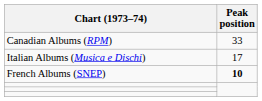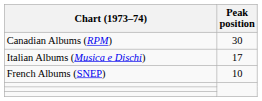(237, 40) 33 -> (237, 40) 30
(237, 73) bold -> (237, 73) normal
